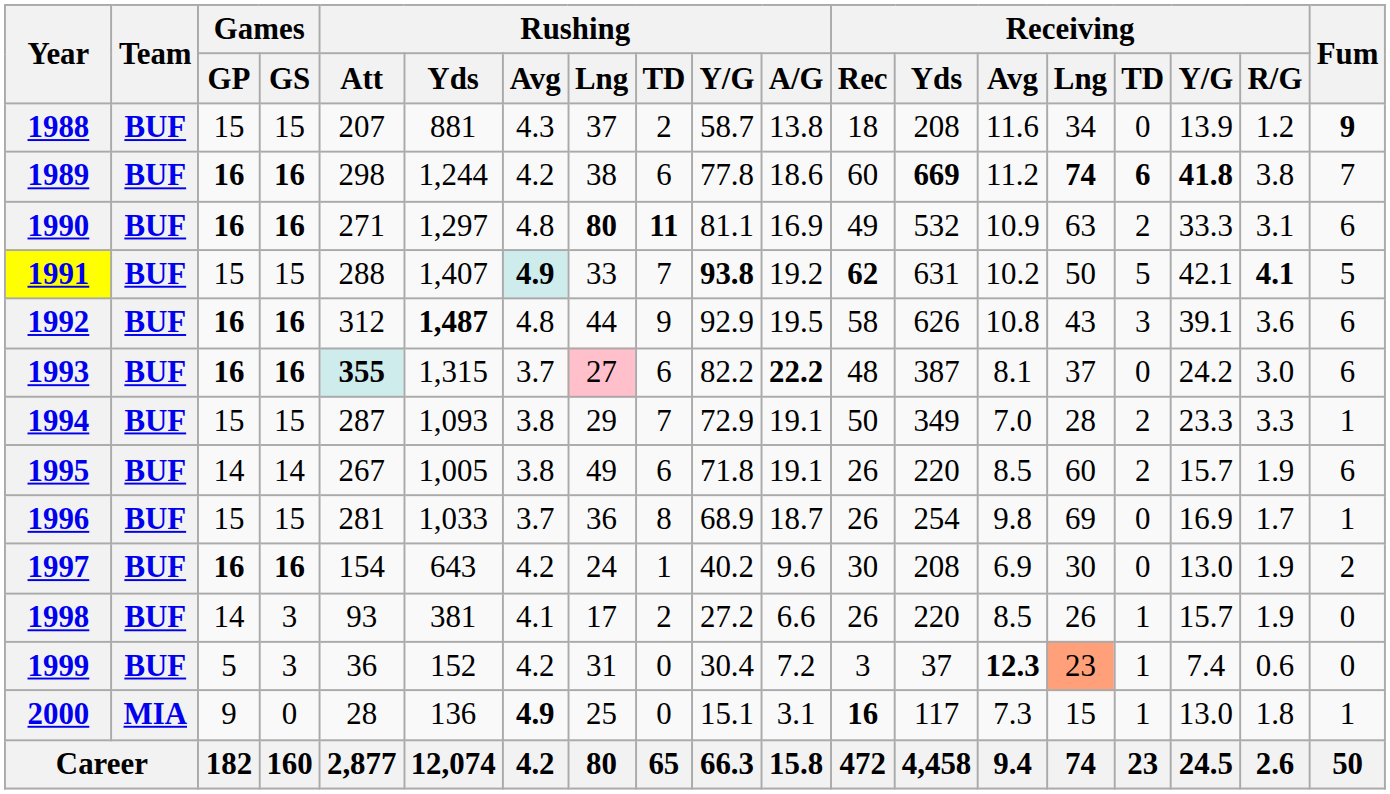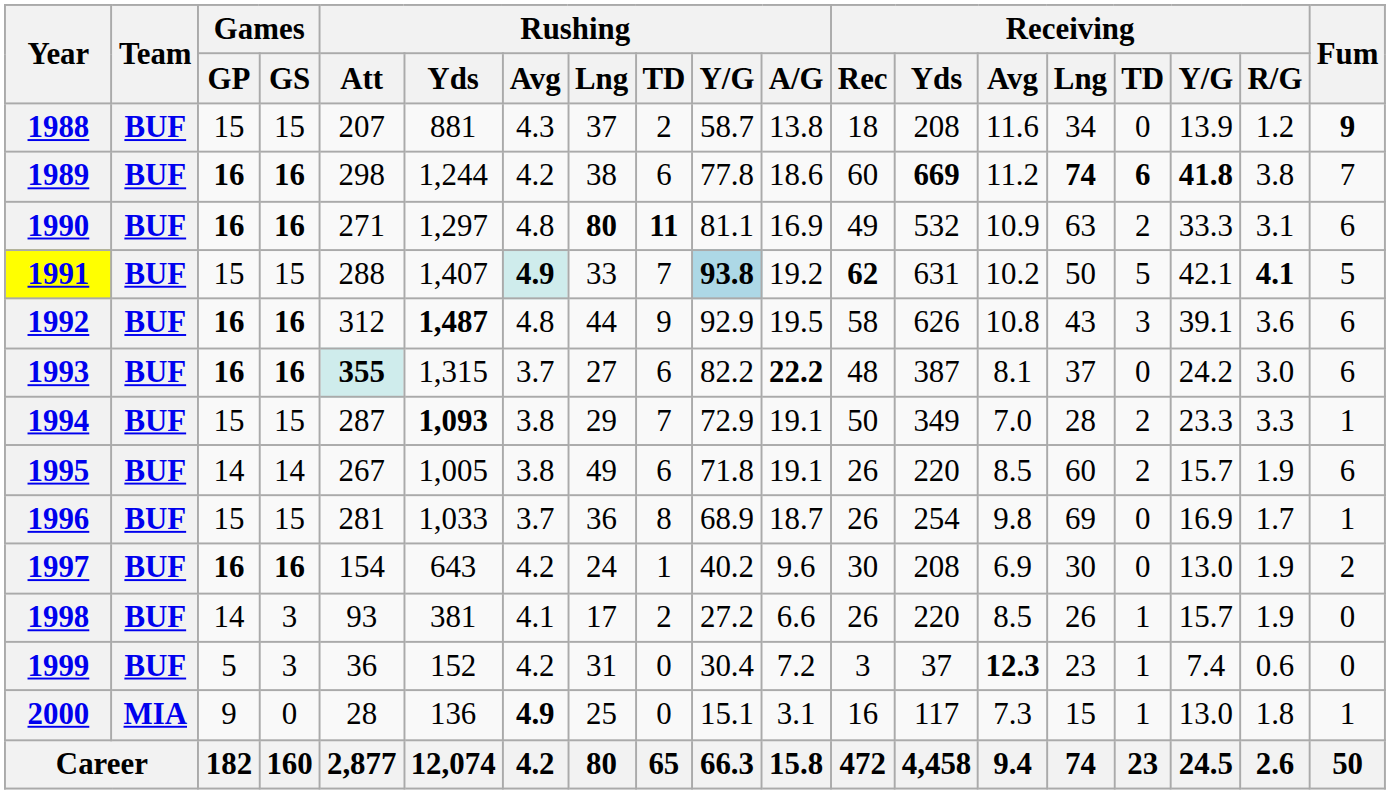(727, 273) no background -> (727, 273) lightblue background
(602, 371) pink background -> (602, 371) no background
(453, 420) normal -> (453, 420) bold
(1080, 665) lightsalmon background -> (1080, 665) no background
(863, 714) bold -> (863, 714) normal
